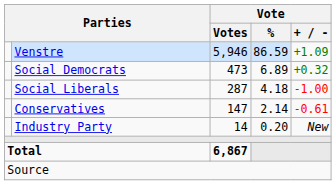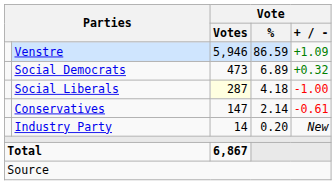(237, 89) no background -> (237, 89) lightyellow background
